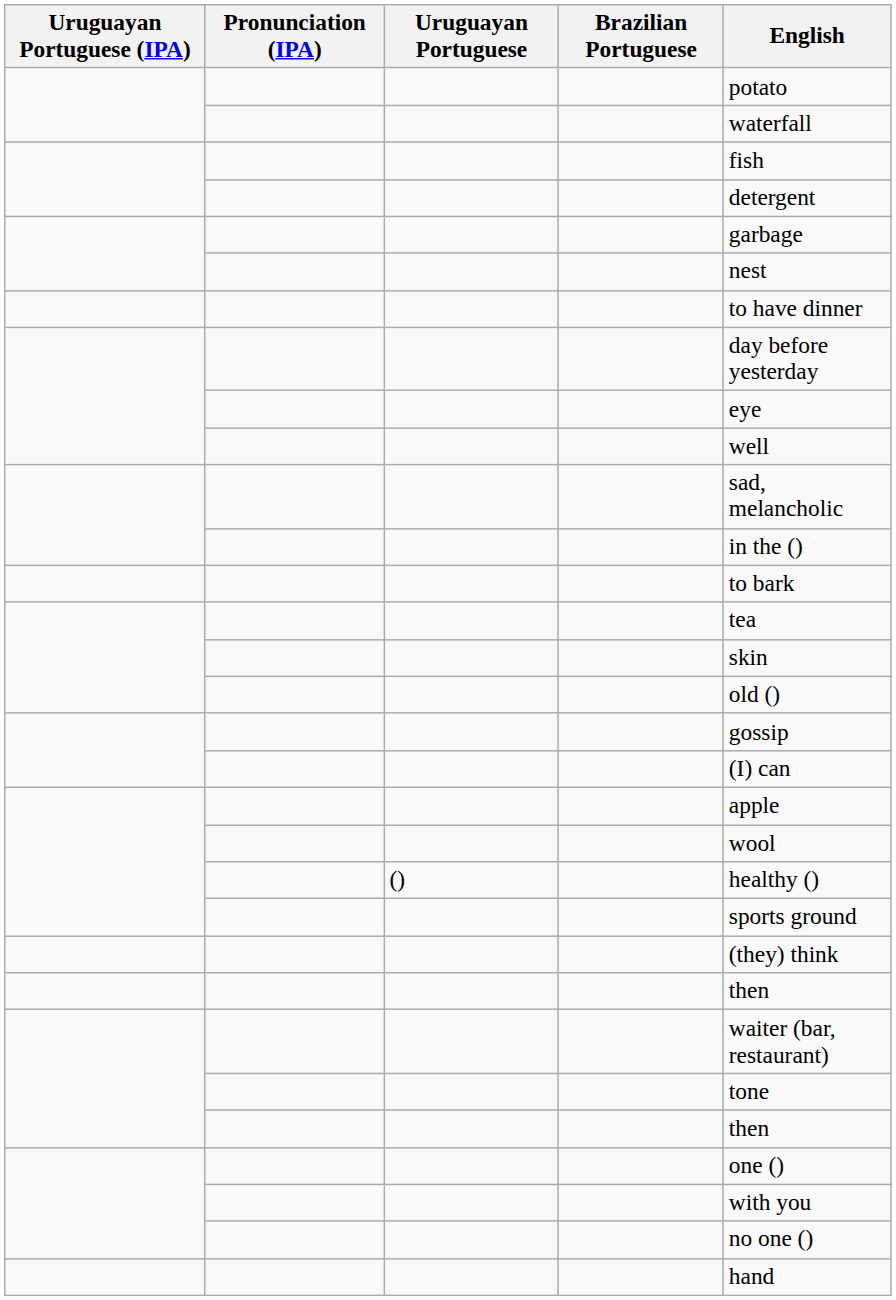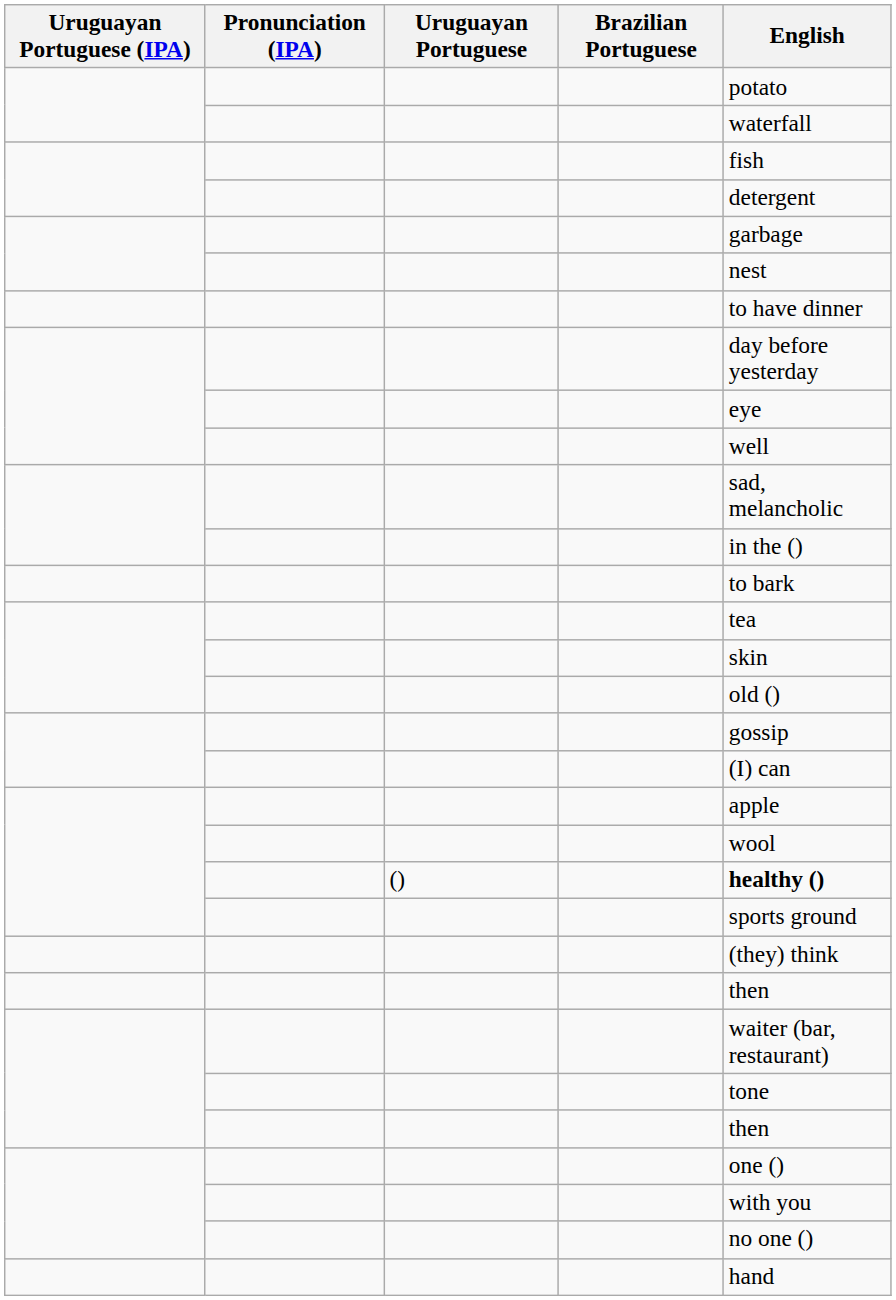(774, 879) normal -> (777, 879) bold
